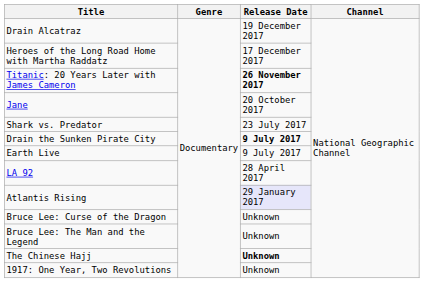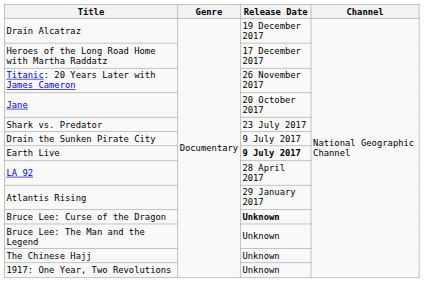(272, 80) bold -> (272, 80) normal
(272, 139) bold -> (272, 139) normal
(272, 153) normal -> (272, 153) bold
(269, 197) lavender background -> (269, 197) no background
(261, 217) normal -> (261, 217) bold
(261, 256) bold -> (261, 256) normal
